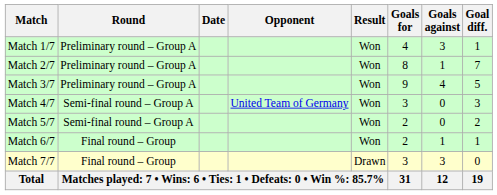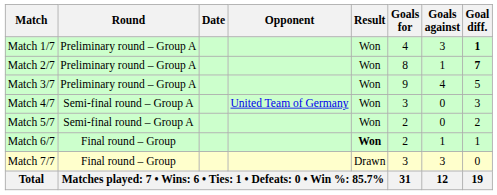(477, 46) normal -> (477, 46) bold
(477, 65) normal -> (477, 65) bold
(370, 141) normal -> (370, 141) bold
